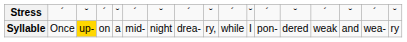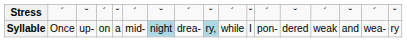(87, 28) gold background -> (87, 28) no background
(161, 28) no background -> (161, 28) lightblue background
(211, 28) no background -> (211, 28) lightblue background
